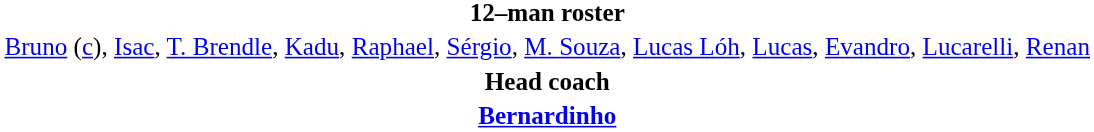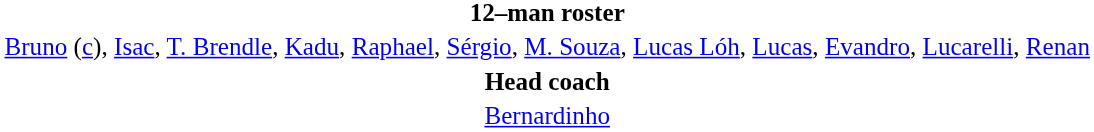(547, 116) bold -> (547, 116) normal
